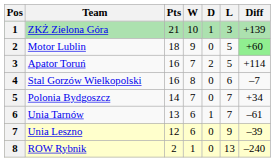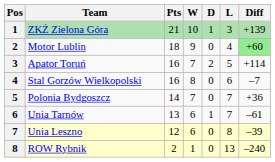(229, 47) 5 -> (229, 47) 4
(254, 98) +34 -> (254, 98) +36
(229, 132) 9 -> (229, 132) 8
